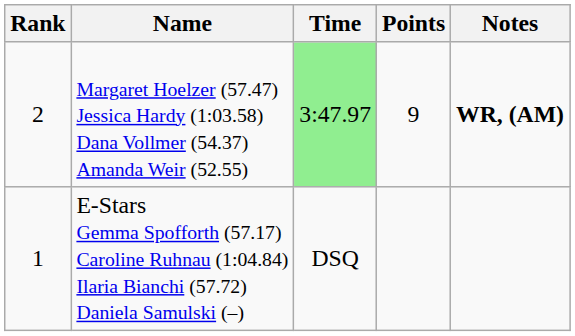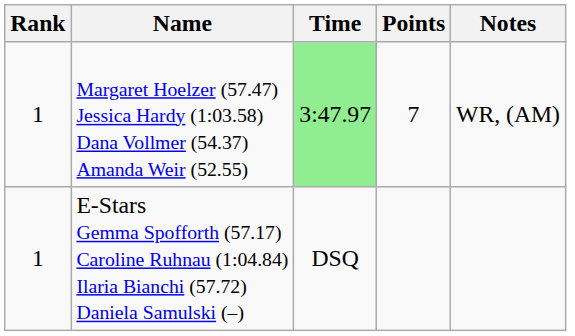(38, 114) 2 -> (38, 114) 1
(414, 114) 9 -> (414, 114) 7
(510, 114) bold -> (508, 114) normal
